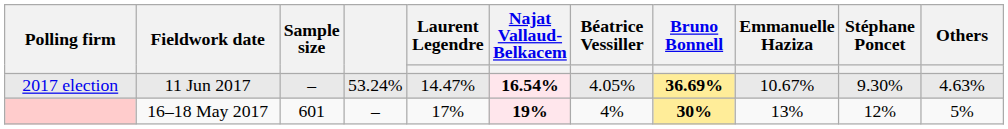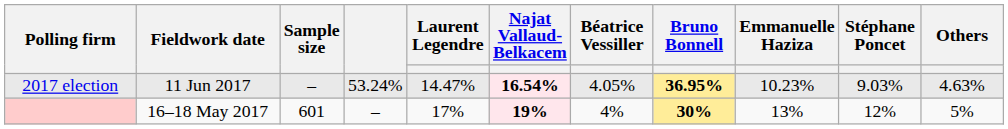(694, 86) 36.69% -> (694, 86) 36.95%
(787, 86) 10.67% -> (787, 86) 10.23%
(880, 86) 9.30% -> (880, 86) 9.03%
